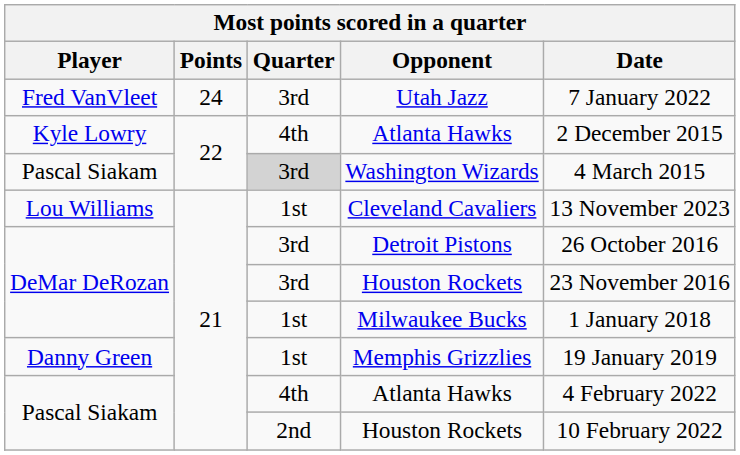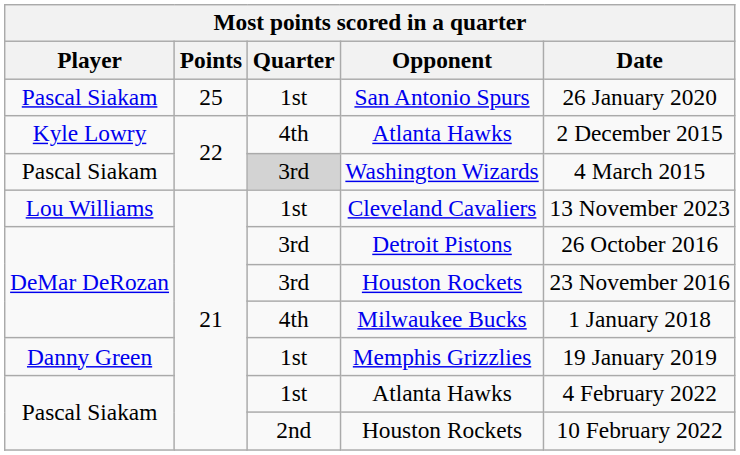+ row: (90, 97)
- row: (90, 97)
(294, 319) 1st -> (294, 319) 4th
(294, 393) 4th -> (294, 393) 1st
